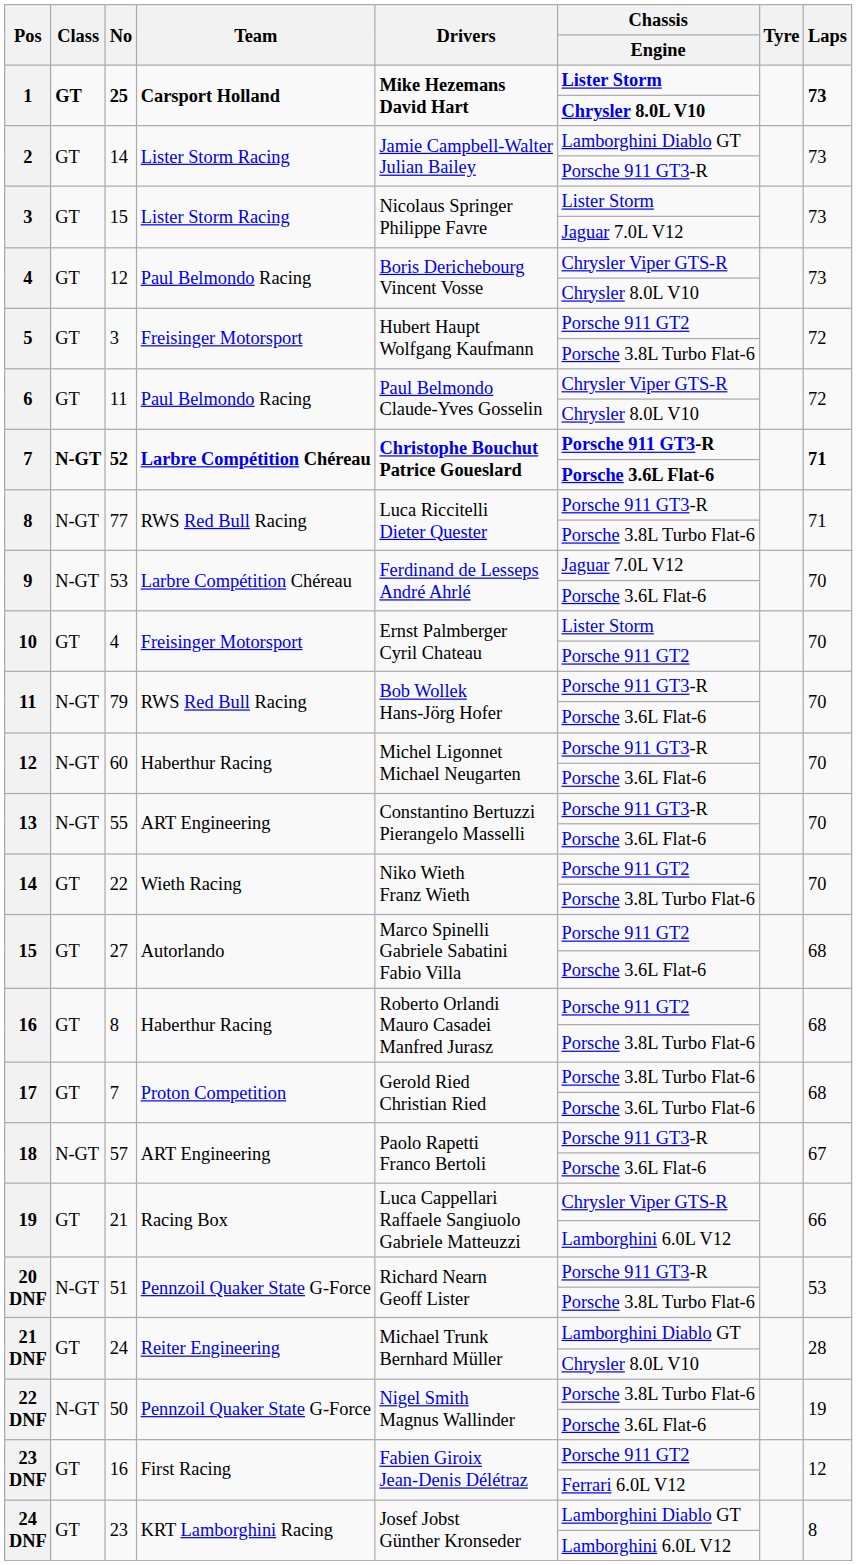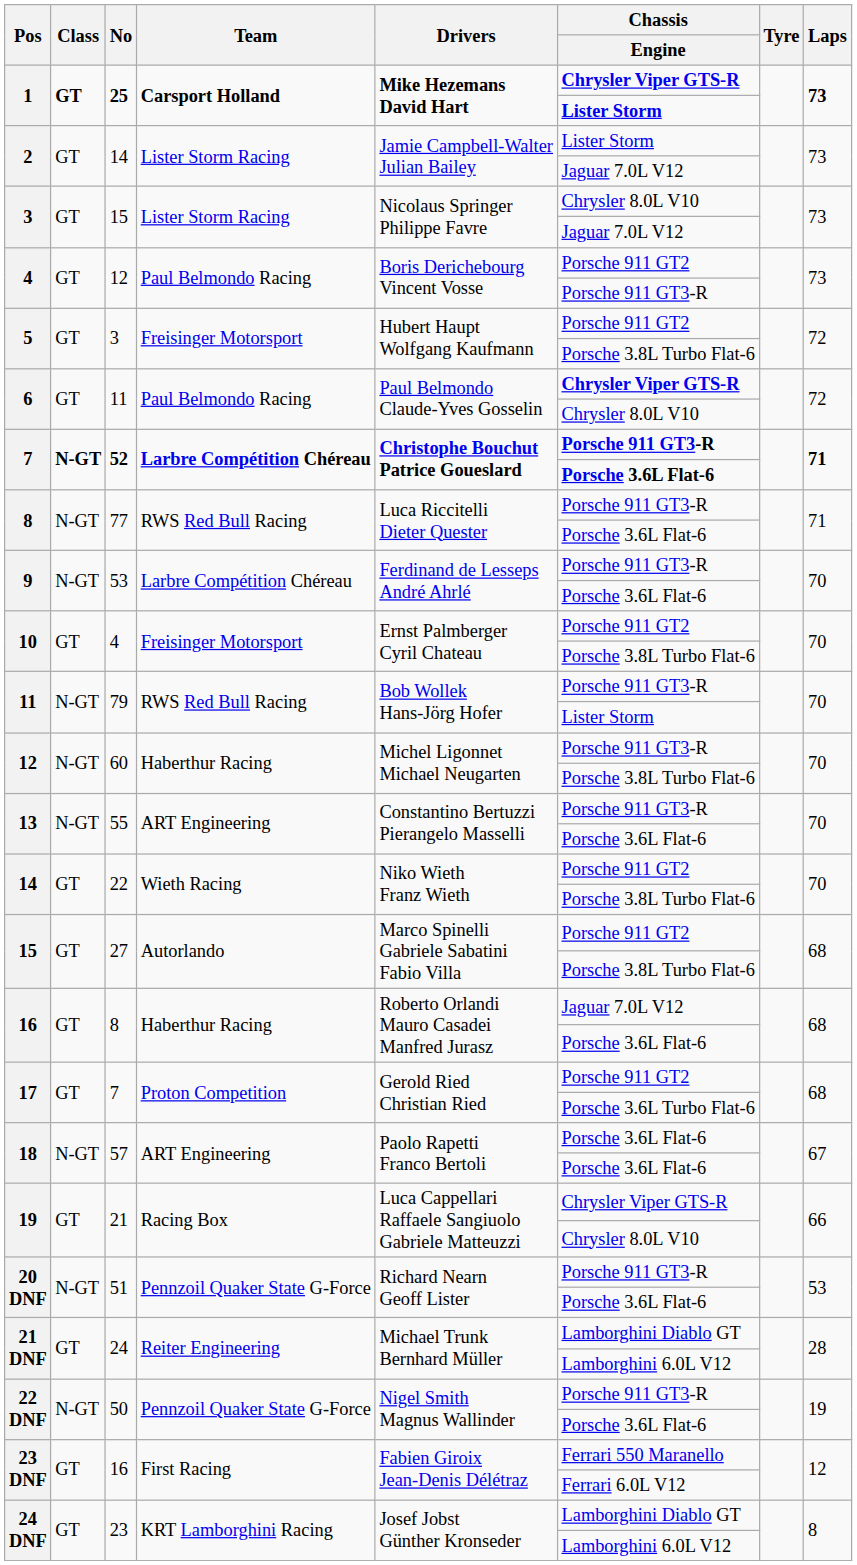(612, 80) Lister Storm -> (651, 80) Chrysler Viper GTS-R
(633, 110) Chrysler 8.0L V10 -> (612, 110) Lister Storm
(651, 141) Lamborghini Diablo GT -> (608, 141) Lister Storm
(635, 171) Porsche 911 GT3-R -> (623, 171) Jaguar 7.0L V12
(608, 201) Lister Storm -> (630, 201) Chrysler 8.0L V10
(644, 262) Chrysler Viper GTS-R -> (625, 262) Porsche 911 GT2
(630, 292) Chrysler 8.0L V10 -> (635, 292) Porsche 911 GT3-R
(644, 383) normal -> (651, 383) bold
(658, 535) Porsche 3.8L Turbo Flat-6 -> (634, 535) Porsche 3.6L Flat-6
(623, 565) Jaguar 7.0L V12 -> (635, 565) Porsche 911 GT3-R
(608, 626) Lister Storm -> (625, 626) Porsche 911 GT2
(625, 656) Porsche 911 GT2 -> (658, 656) Porsche 3.8L Turbo Flat-6
(634, 717) Porsche 3.6L Flat-6 -> (608, 717) Lister Storm
(634, 777) Porsche 3.6L Flat-6 -> (658, 777) Porsche 3.8L Turbo Flat-6
(634, 969) Porsche 3.6L Flat-6 -> (658, 969) Porsche 3.8L Turbo Flat-6
(625, 1006) Porsche 911 GT2 -> (623, 1006) Jaguar 7.0L V12
(658, 1043) Porsche 3.8L Turbo Flat-6 -> (634, 1043) Porsche 3.6L Flat-6
(658, 1077) Porsche 3.8L Turbo Flat-6 -> (625, 1077) Porsche 911 GT2
(635, 1138) Porsche 911 GT3-R -> (634, 1138) Porsche 3.6L Flat-6
(646, 1238) Lamborghini 6.0L V12 -> (630, 1238) Chrysler 8.0L V10
(658, 1302) Porsche 3.8L Turbo Flat-6 -> (634, 1302) Porsche 3.6L Flat-6
(630, 1363) Chrysler 8.0L V10 -> (646, 1363) Lamborghini 6.0L V12
(658, 1393) Porsche 3.8L Turbo Flat-6 -> (635, 1393) Porsche 911 GT3-R
(625, 1454) Porsche 911 GT2 -> (643, 1454) Ferrari 550 Maranello
